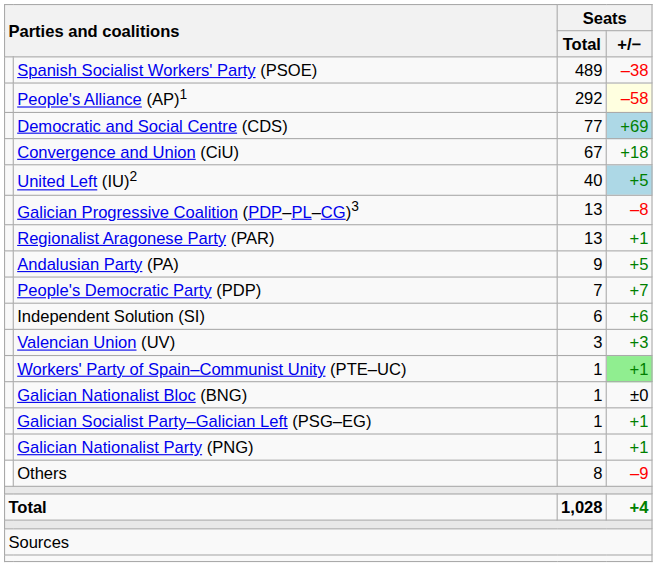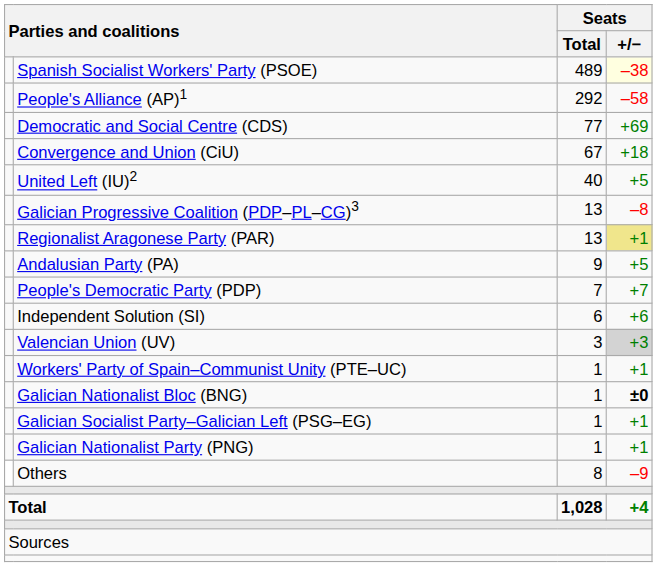(635, 70) no background -> (635, 70) lightyellow background
(635, 98) lightyellow background -> (635, 98) no background
(634, 126) lightblue background -> (634, 126) no background
(639, 180) lightblue background -> (639, 180) no background
(639, 238) no background -> (639, 238) khaki background
(639, 343) no background -> (639, 343) lightgrey background
(639, 369) lightgreen background -> (639, 369) no background
(639, 395) normal -> (639, 395) bold
